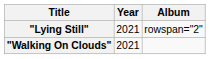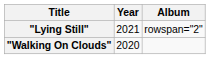(128, 45) 2021 -> (128, 45) 2020
